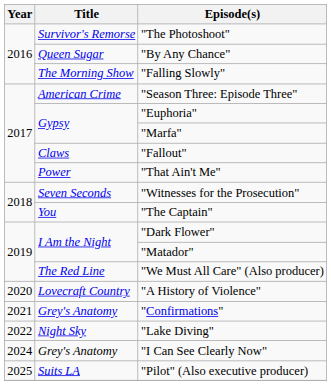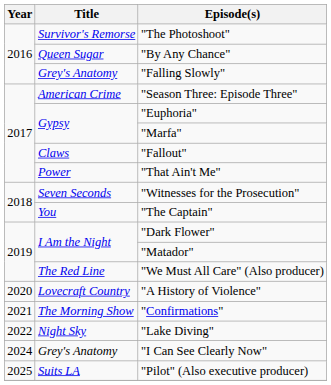(86, 73) The Morning Show -> (78, 73) Grey's Anatomy
(78, 311) Grey's Anatomy -> (86, 311) The Morning Show
